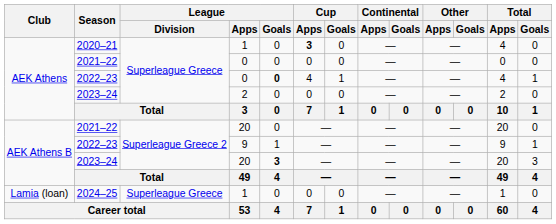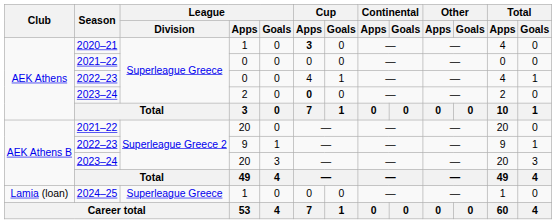(277, 78) bold -> (277, 78) normal
(309, 95) normal -> (309, 95) bold
(277, 161) bold -> (277, 161) normal
